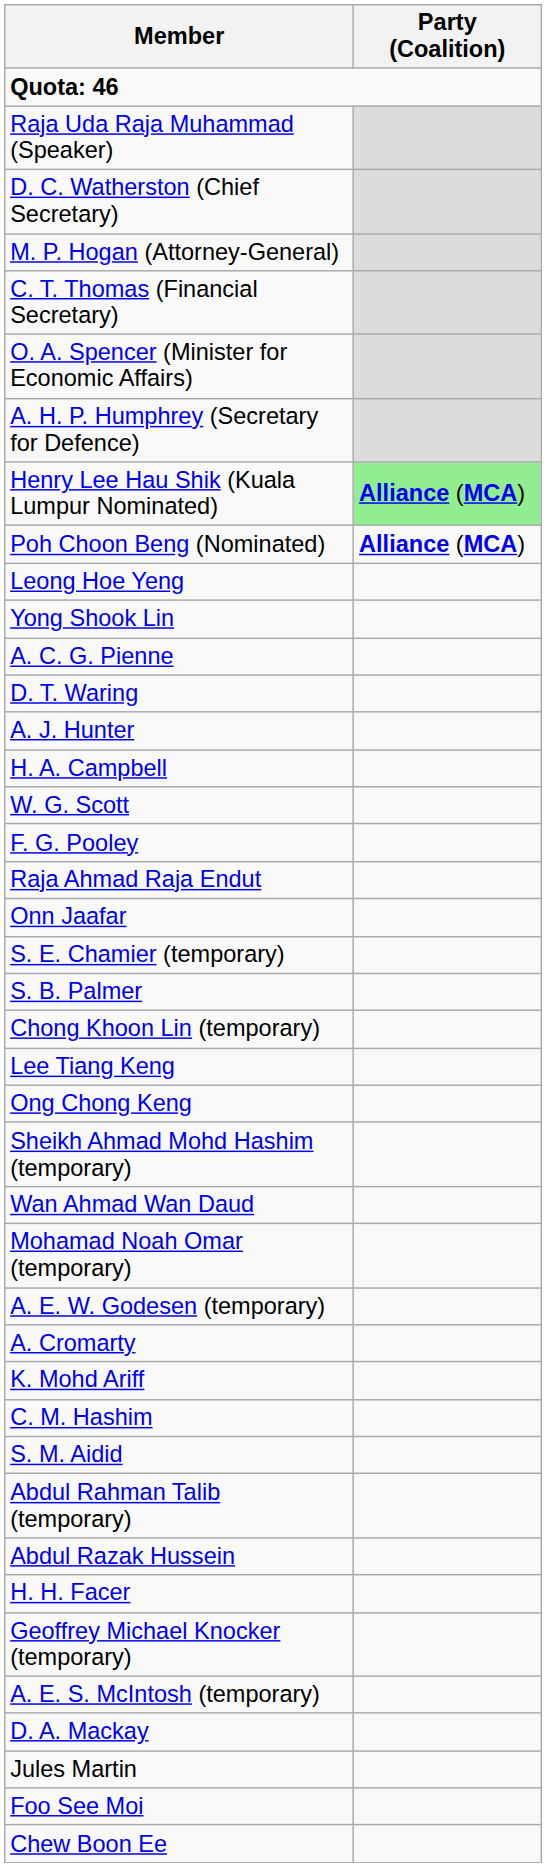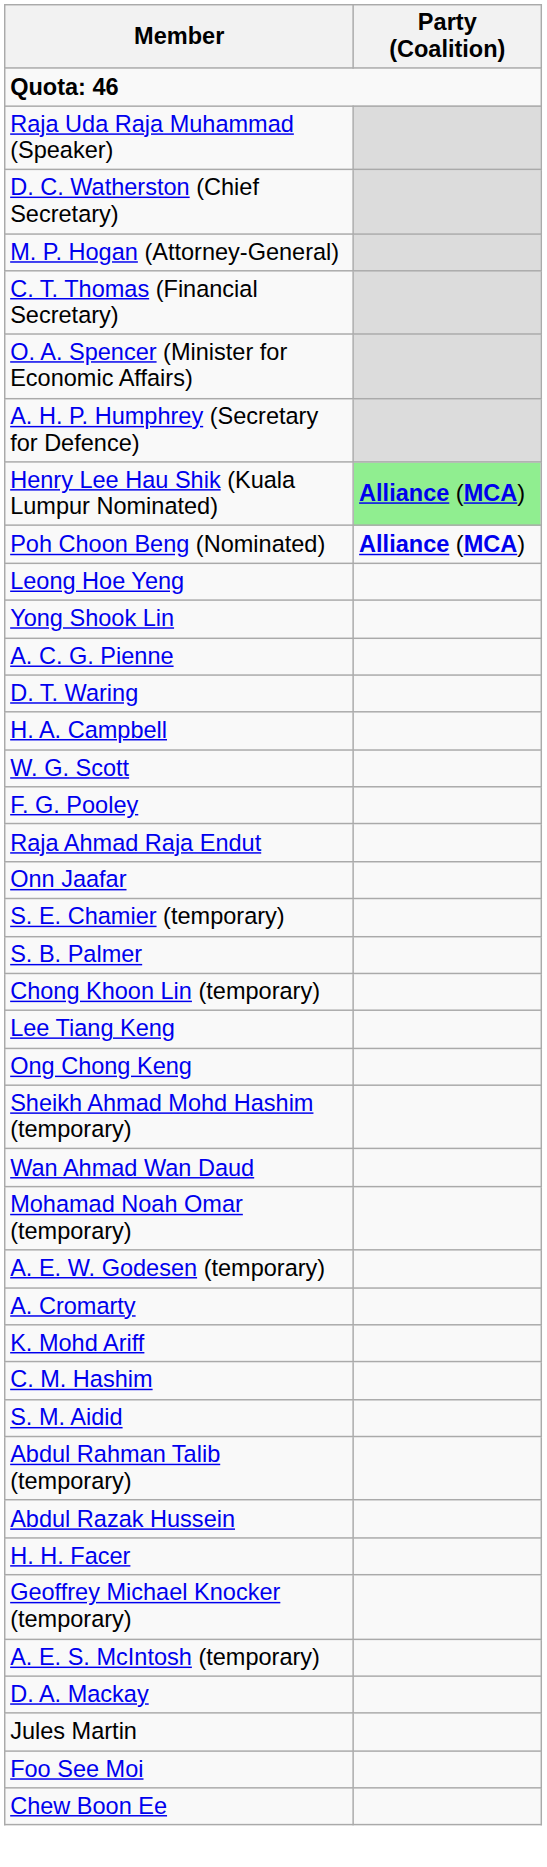- row: (72, 730)
